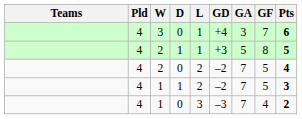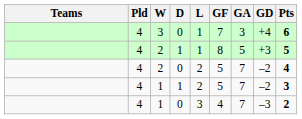columns swapped: (265, 13) <-> (221, 13)
